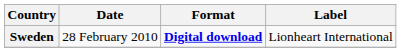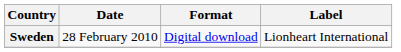(213, 36) bold -> (211, 36) normal
